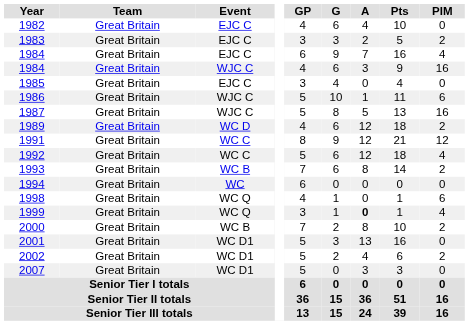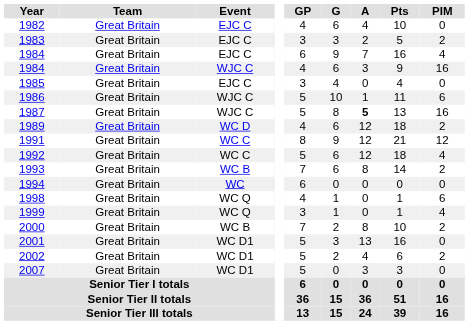(365, 112) normal -> (365, 112) bold
(365, 212) bold -> (365, 212) normal
